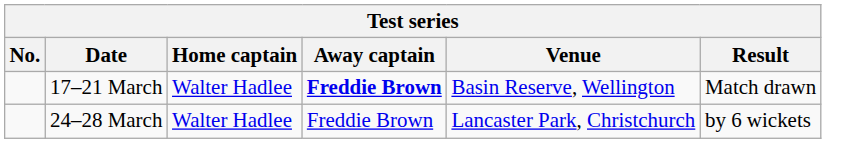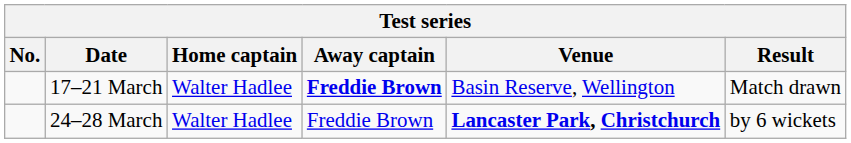(573, 120) normal -> (586, 120) bold
